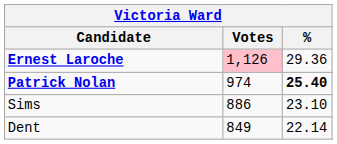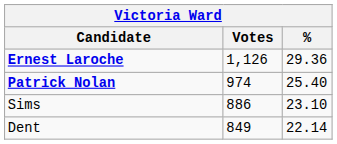(247, 61) pink background -> (247, 61) no background
(307, 83) bold -> (307, 83) normal
